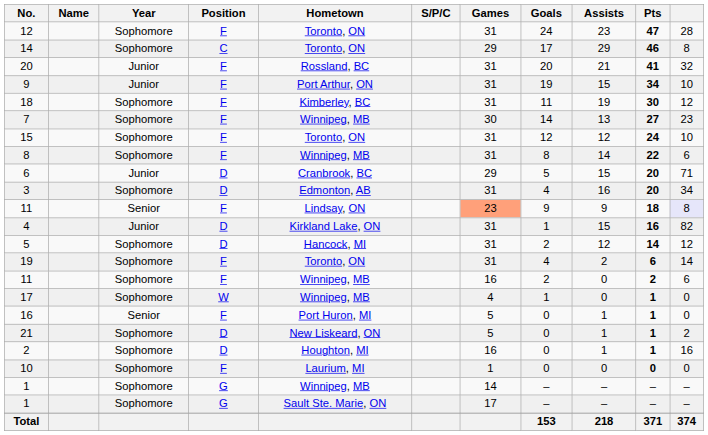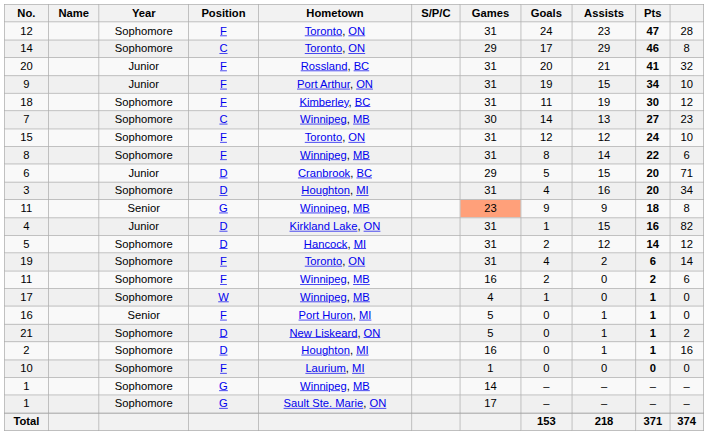(223, 119) F -> (223, 119) C
(335, 191) Edmonton, AB -> (335, 191) Houghton, MI
(223, 208) F -> (223, 208) G
(335, 208) Lindsay, ON -> (335, 208) Winnipeg, MB
(687, 208) lavender background -> (687, 208) no background
